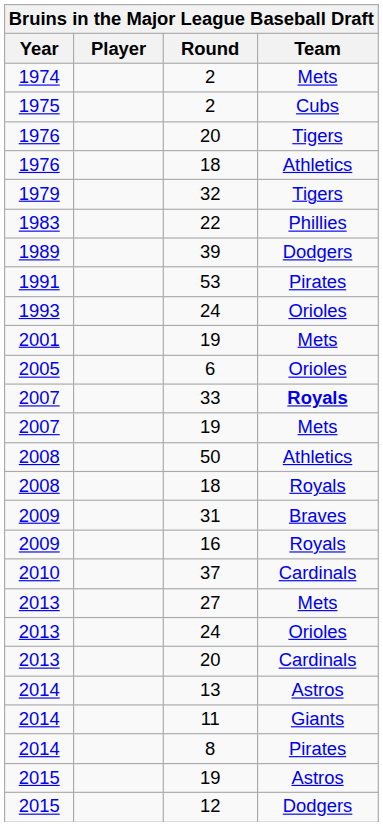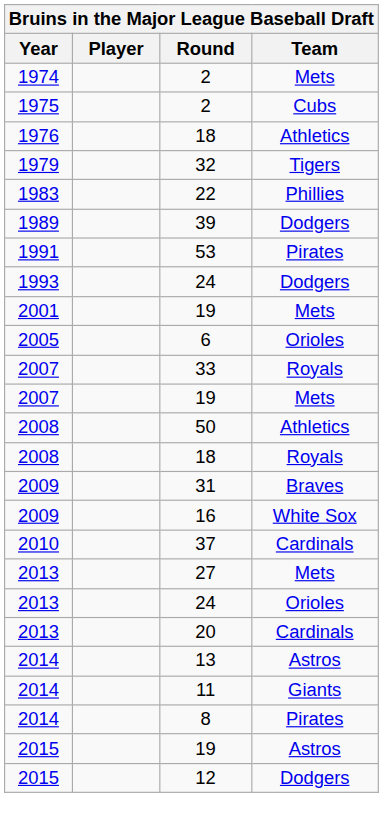- row: (39, 135)
(318, 310) Orioles -> (315, 281) Dodgers
(318, 398) bold -> (315, 369) normal
(318, 544) Royals -> (315, 515) White Sox
